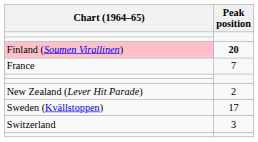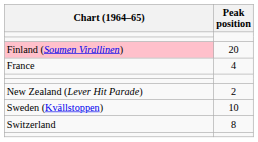(234, 49) bold -> (234, 49) normal
(234, 66) 7 -> (234, 66) 4
(234, 107) 17 -> (234, 107) 10
(234, 124) 3 -> (234, 124) 8
